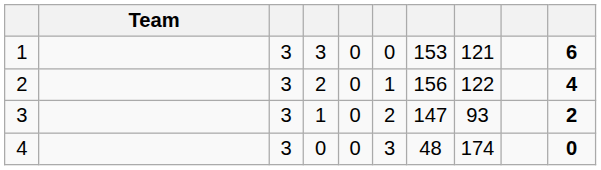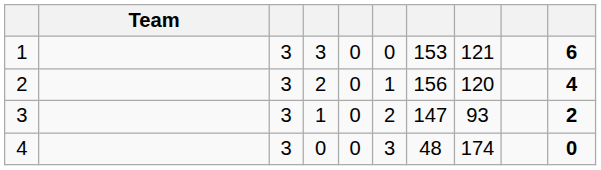(478, 84) 122 -> (478, 84) 120
